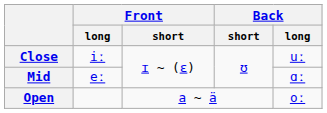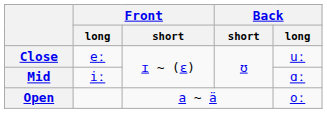(98, 56) iː -> (98, 56) eː
(98, 77) eː -> (98, 77) iː
